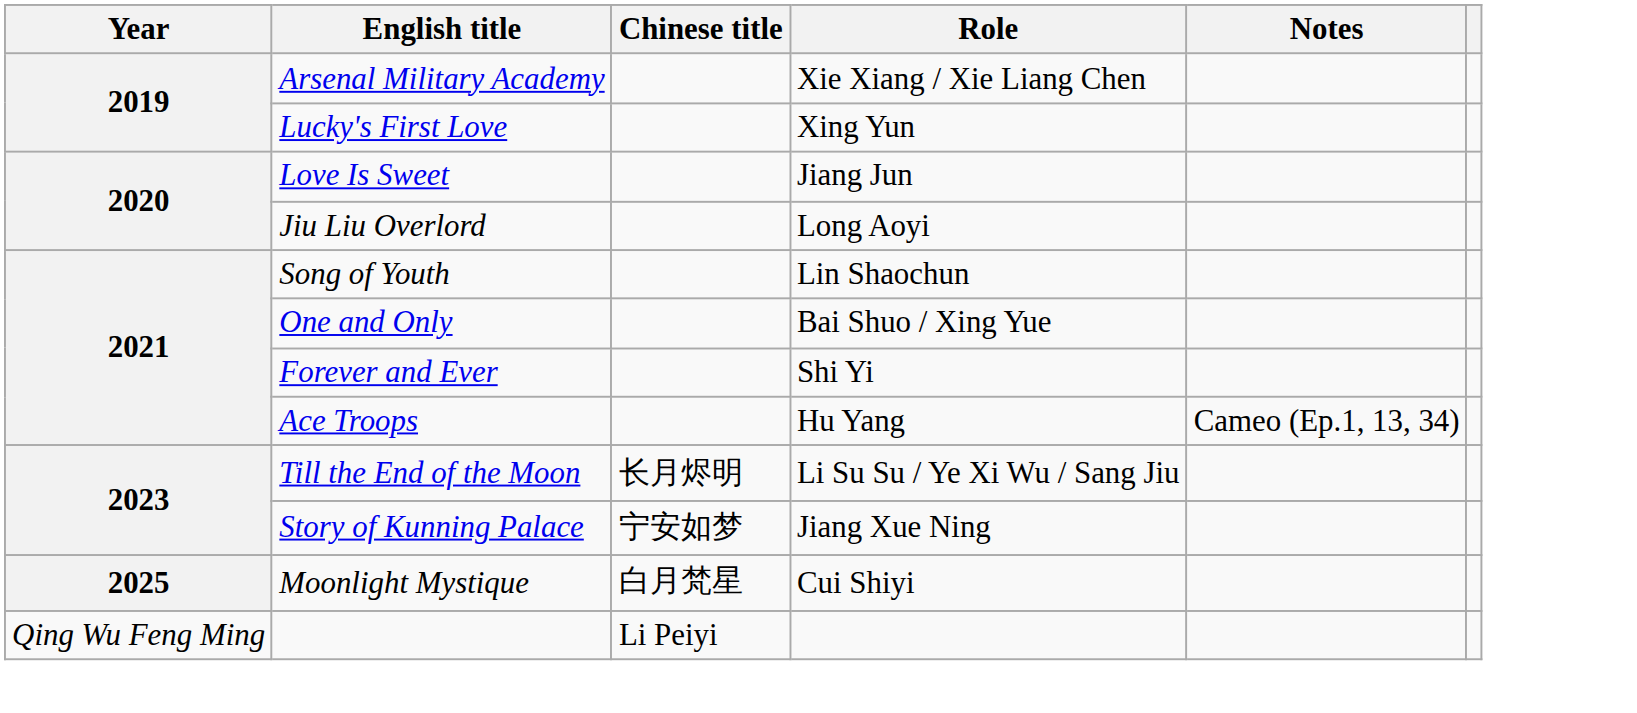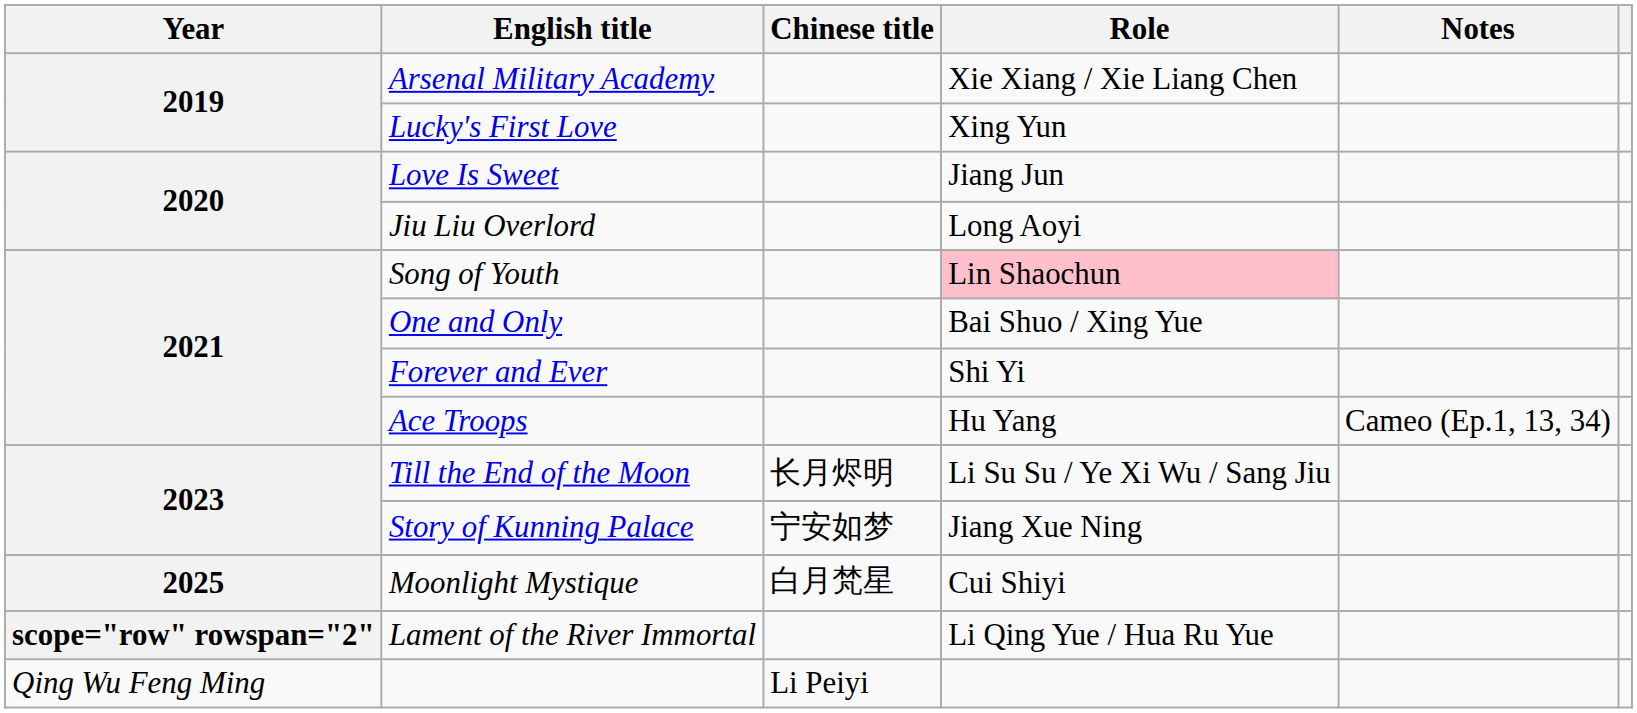(883, 273) no background -> (1034, 273) pink background
+ row: (572, 634)
